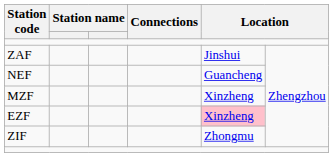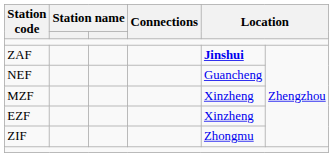(222, 55) normal -> (224, 55) bold
(229, 116) pink background -> (229, 116) no background
